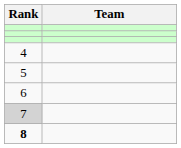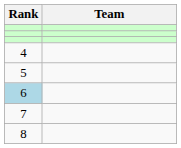(23, 93) no background -> (23, 93) lightblue background
(23, 113) lightgrey background -> (23, 113) no background
(23, 133) bold -> (23, 133) normal
